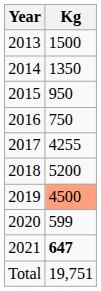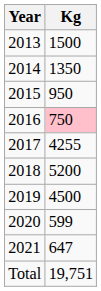(61, 119) no background -> (61, 119) pink background
(65, 196) lightsalmon background -> (65, 196) no background
(61, 247) bold -> (61, 247) normal
